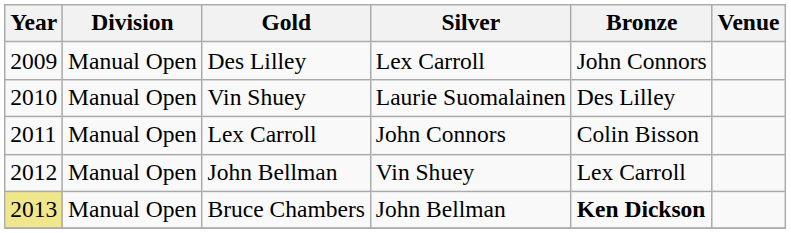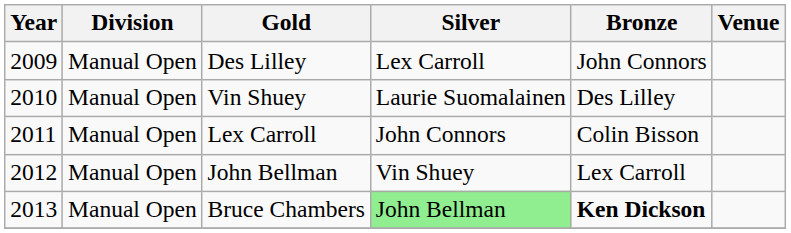(34, 209) khaki background -> (34, 209) no background
(441, 209) no background -> (441, 209) lightgreen background
